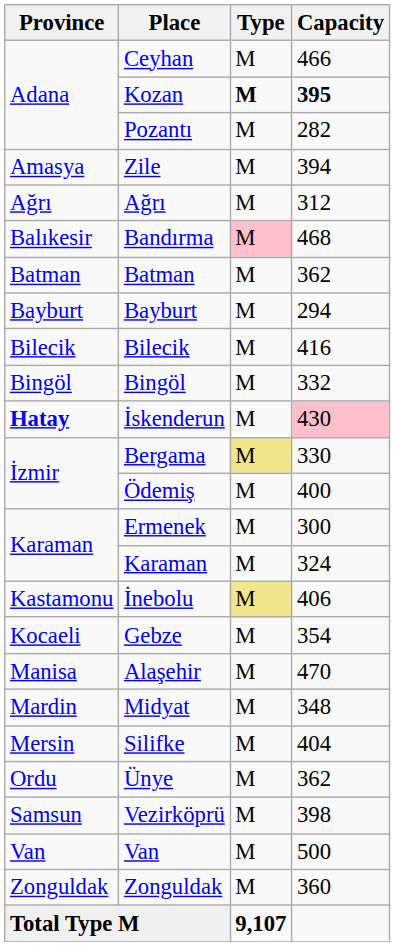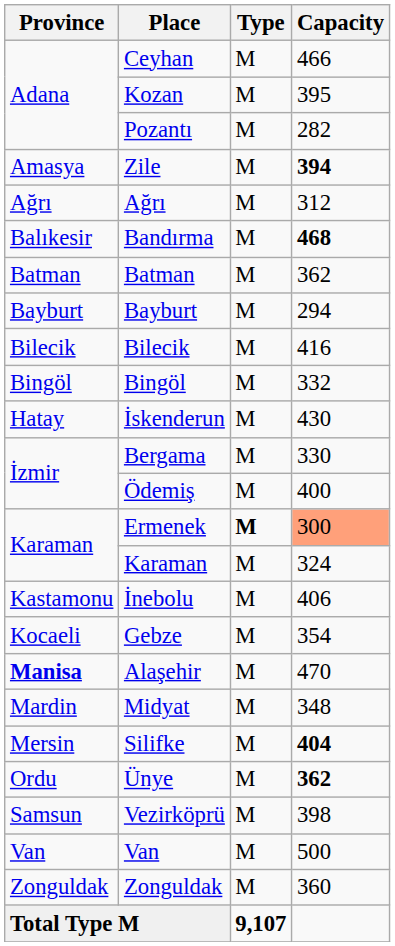(246, 94) bold -> (245, 94) normal
(314, 94) bold -> (314, 94) normal
(314, 166) normal -> (314, 166) bold
(245, 238) pink background -> (245, 238) no background
(314, 238) normal -> (314, 238) bold
(40, 418) bold -> (37, 418) normal
(314, 418) pink background -> (314, 418) no background
(245, 454) khaki background -> (245, 454) no background
(245, 526) normal -> (246, 526) bold
(314, 526) no background -> (314, 526) lightsalmon background
(245, 599) khaki background -> (245, 599) no background
(43, 671) normal -> (46, 671) bold
(314, 743) normal -> (314, 743) bold
(314, 779) normal -> (314, 779) bold
